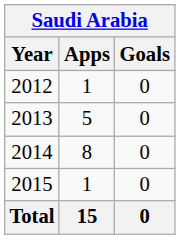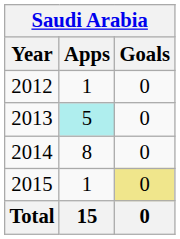(87, 119) no background -> (87, 119) paleturquoise background
(145, 184) no background -> (145, 184) khaki background
